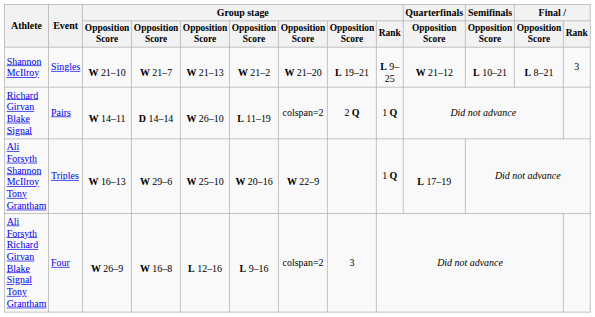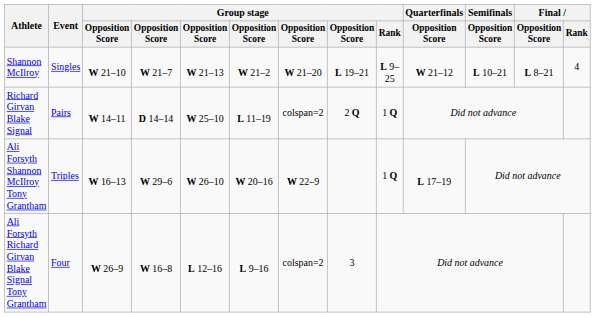(577, 67) 3 -> (577, 67) 4
(205, 119) W 26–10 -> (205, 119) W 25–10
(205, 182) W 25–10 -> (205, 182) W 26–10
